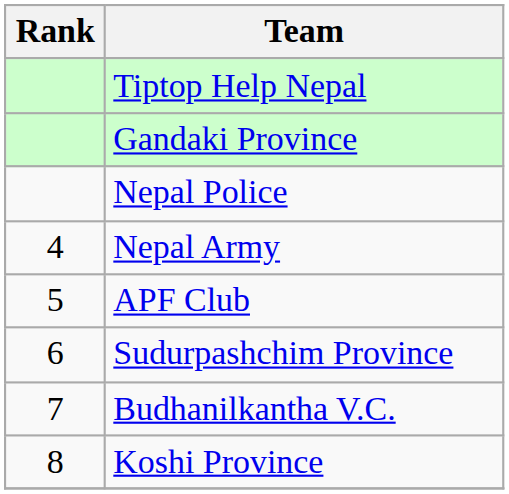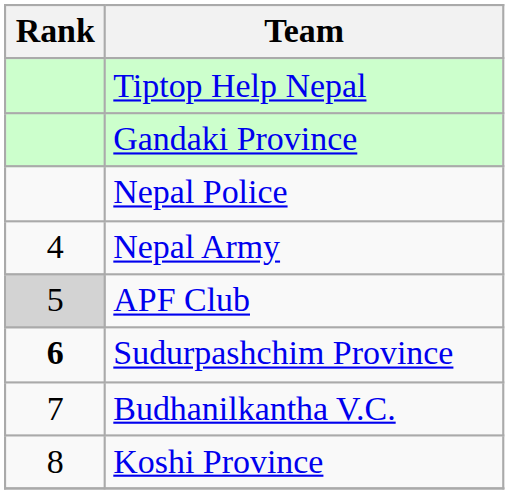(55, 300) no background -> (55, 300) lightgrey background
(55, 354) normal -> (55, 354) bold
